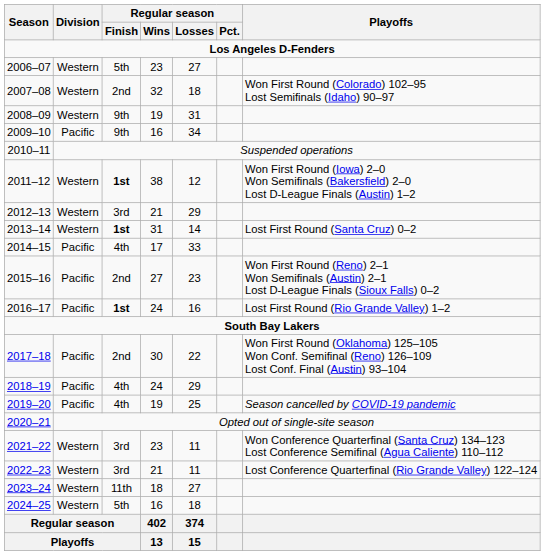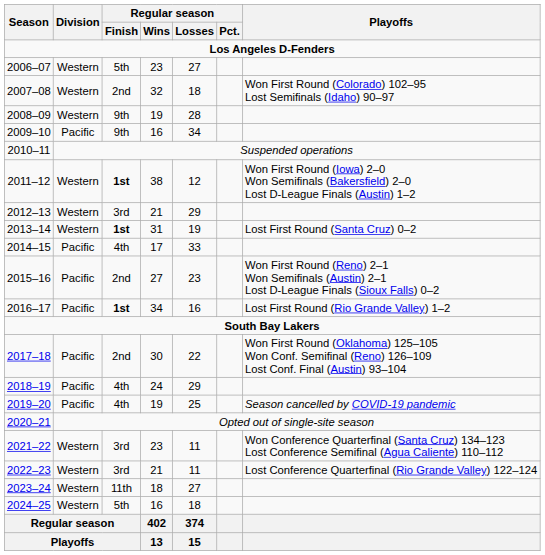(195, 115) 31 -> (195, 115) 28
(195, 229) 14 -> (195, 229) 19
(157, 308) 24 -> (157, 308) 34
